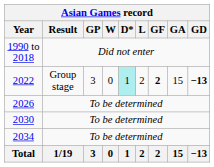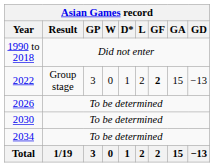(127, 80) paleturquoise background -> (127, 80) no background
(199, 80) bold -> (199, 80) normal
